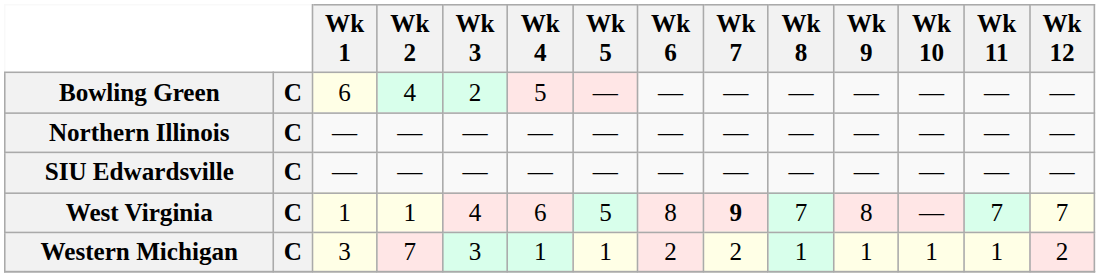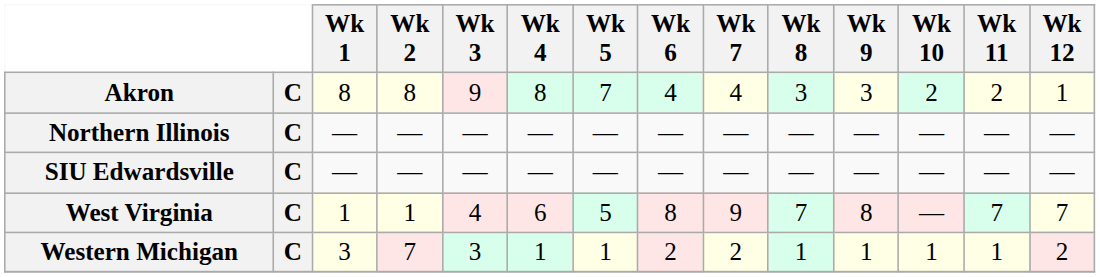+ row: (139, 92)
- row: (139, 92)
(736, 212) bold -> (736, 212) normal
